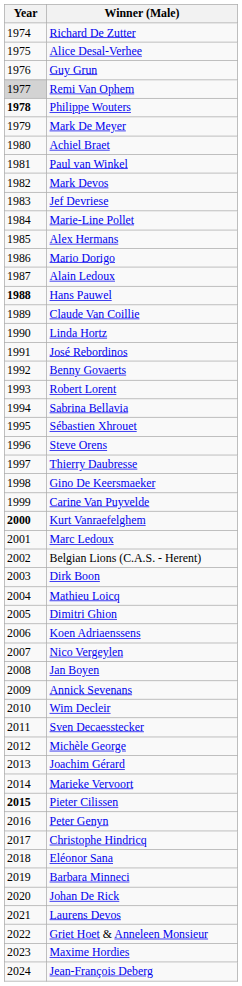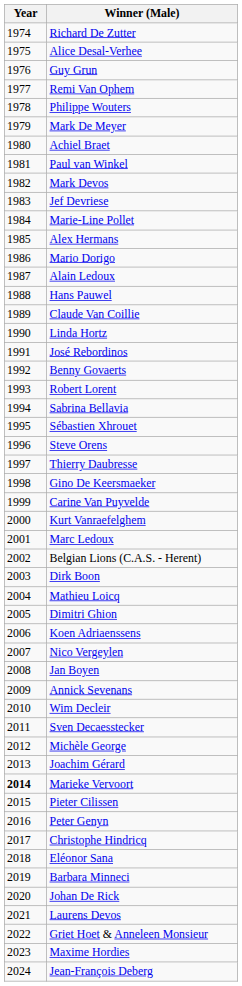(19, 88) lightgrey background -> (19, 88) no background
(19, 107) bold -> (19, 107) normal
(19, 295) bold -> (19, 295) normal
(19, 520) bold -> (19, 520) normal
(19, 783) normal -> (19, 783) bold
(19, 802) bold -> (19, 802) normal
